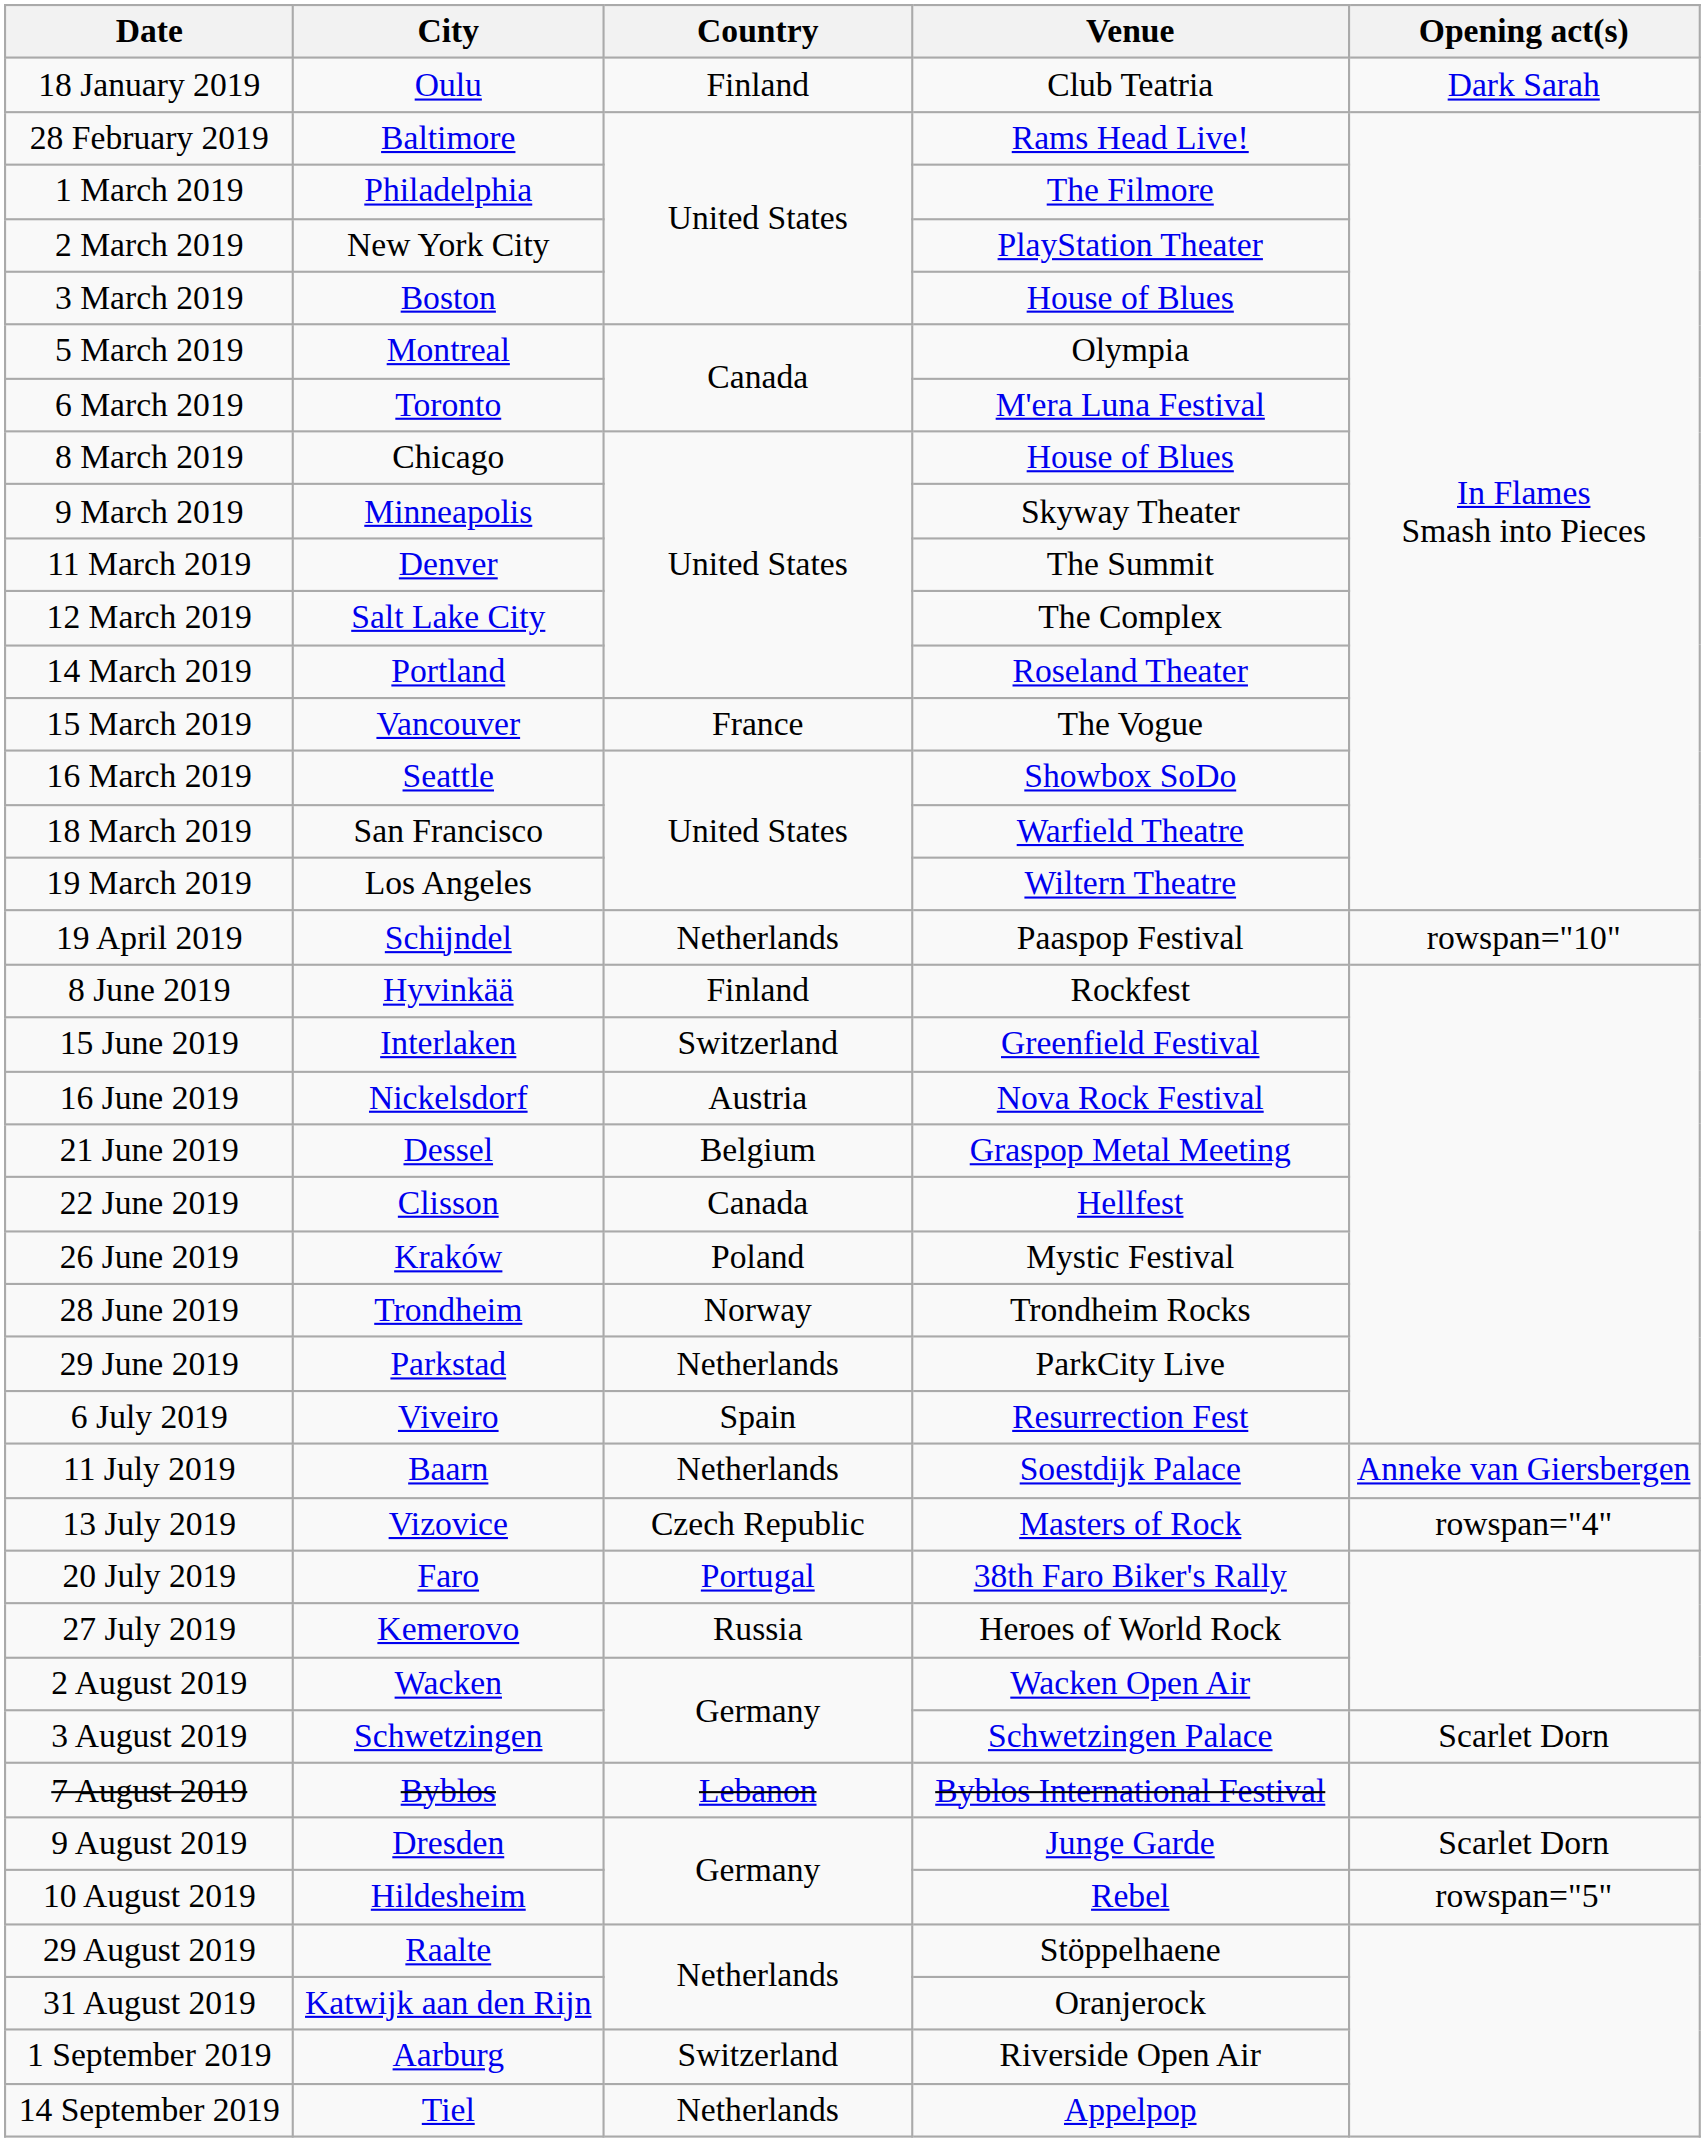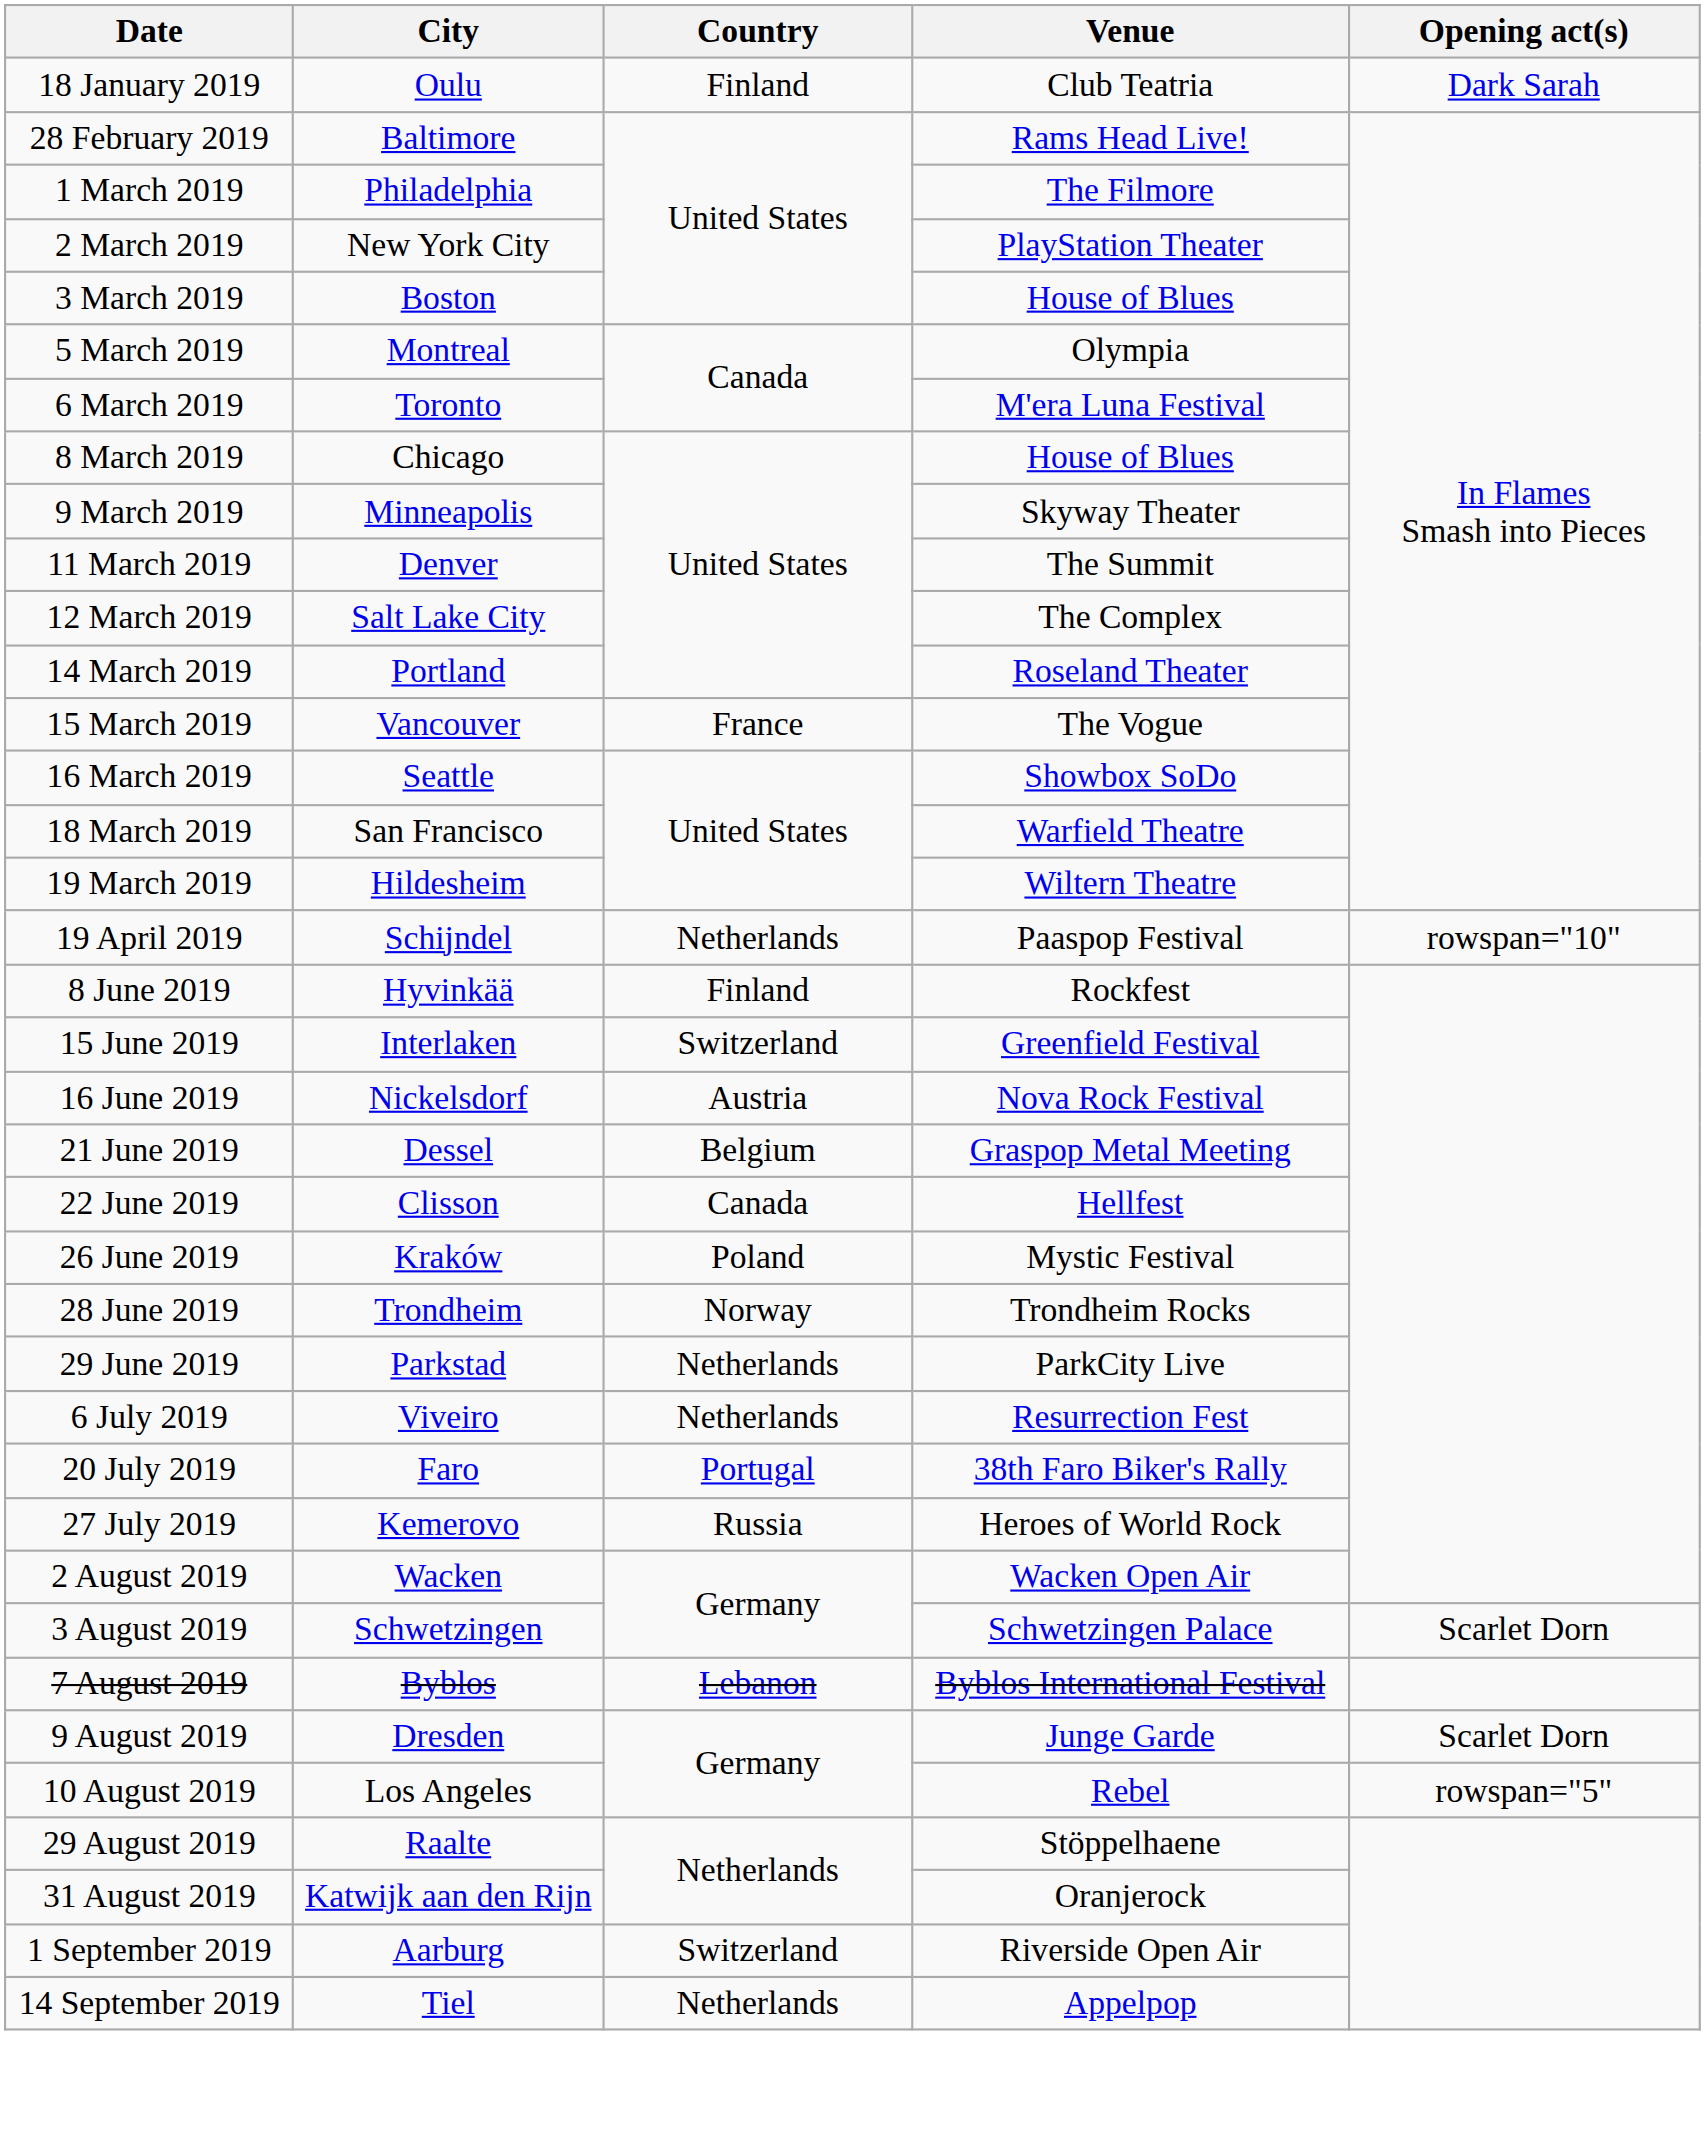(448, 883) Los Angeles -> (448, 883) Hildesheim
(758, 1416) Spain -> (758, 1416) Netherlands
- row: (149, 1469)
- row: (149, 1523)
(448, 1896) Hildesheim -> (448, 1789) Los Angeles
